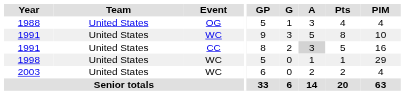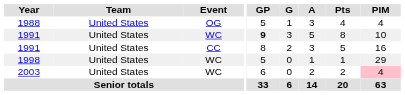(263, 35) normal -> (263, 35) bold
(312, 47) lightgrey background -> (312, 47) no background
(381, 72) no background -> (381, 72) pink background
